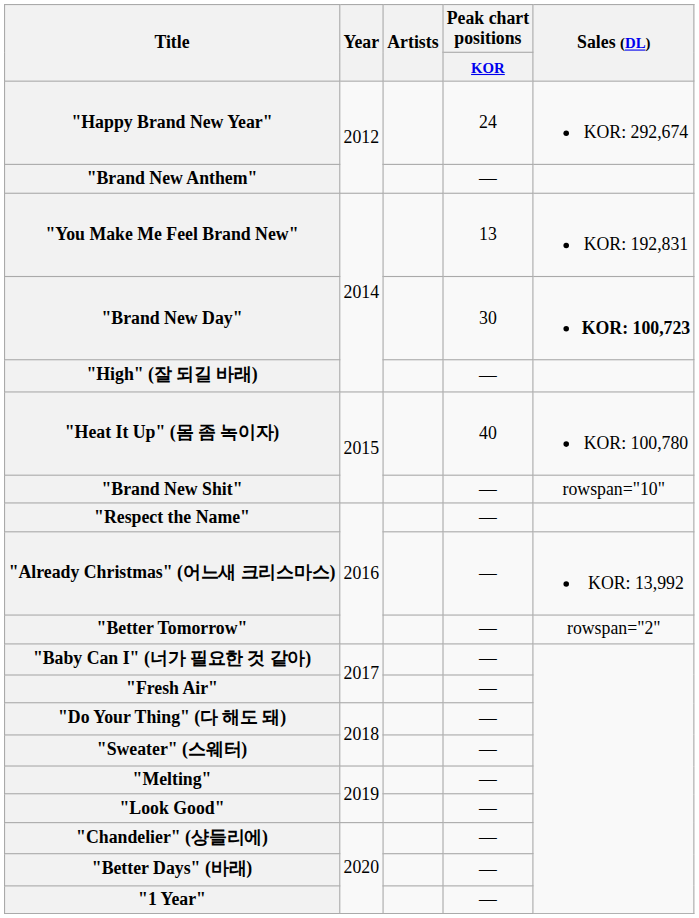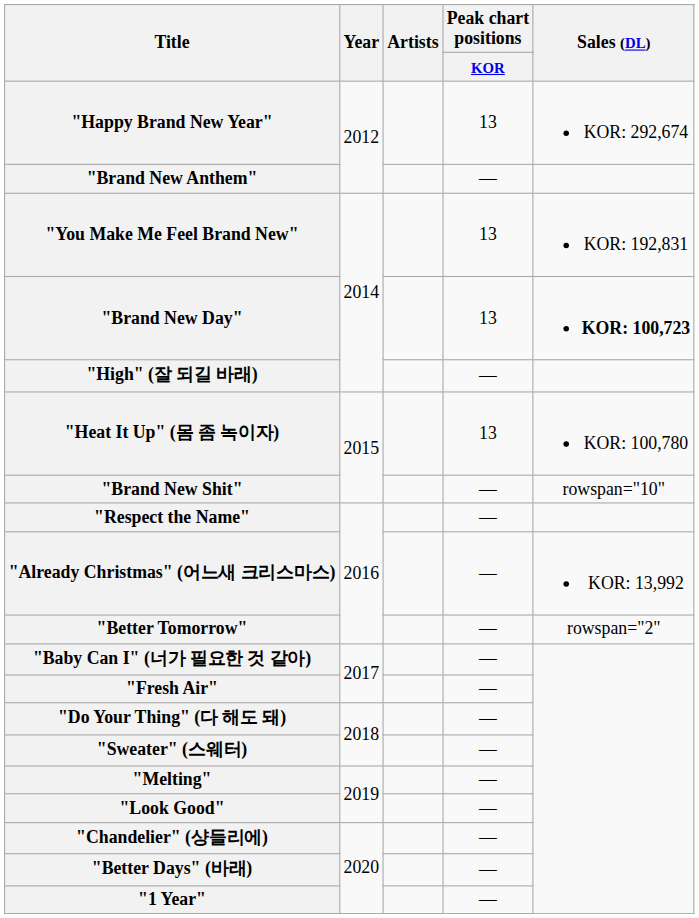(488, 122) 24 -> (488, 122) 13
(488, 318) 30 -> (488, 318) 13
(488, 433) 40 -> (488, 433) 13
